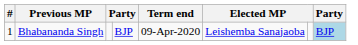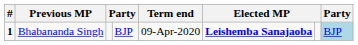(10, 31) normal -> (10, 31) bold
(255, 31) normal -> (259, 31) bold
